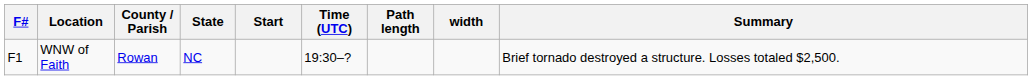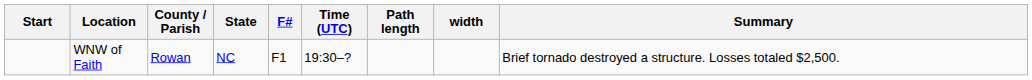columns swapped: (21, 22) <-> (268, 22)
